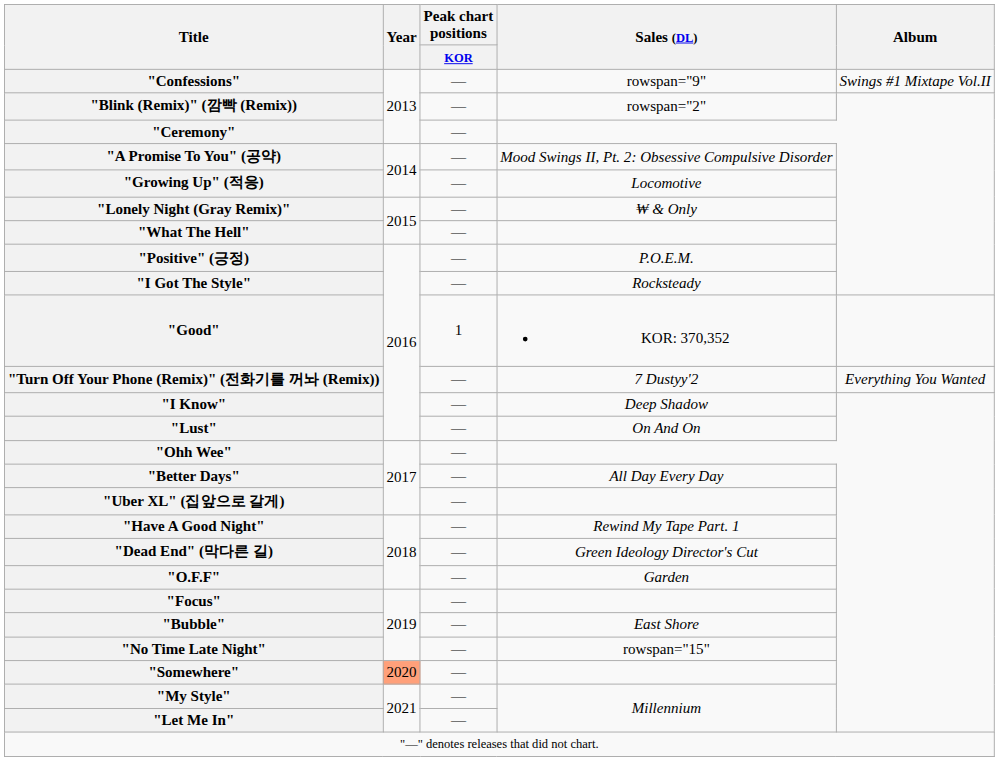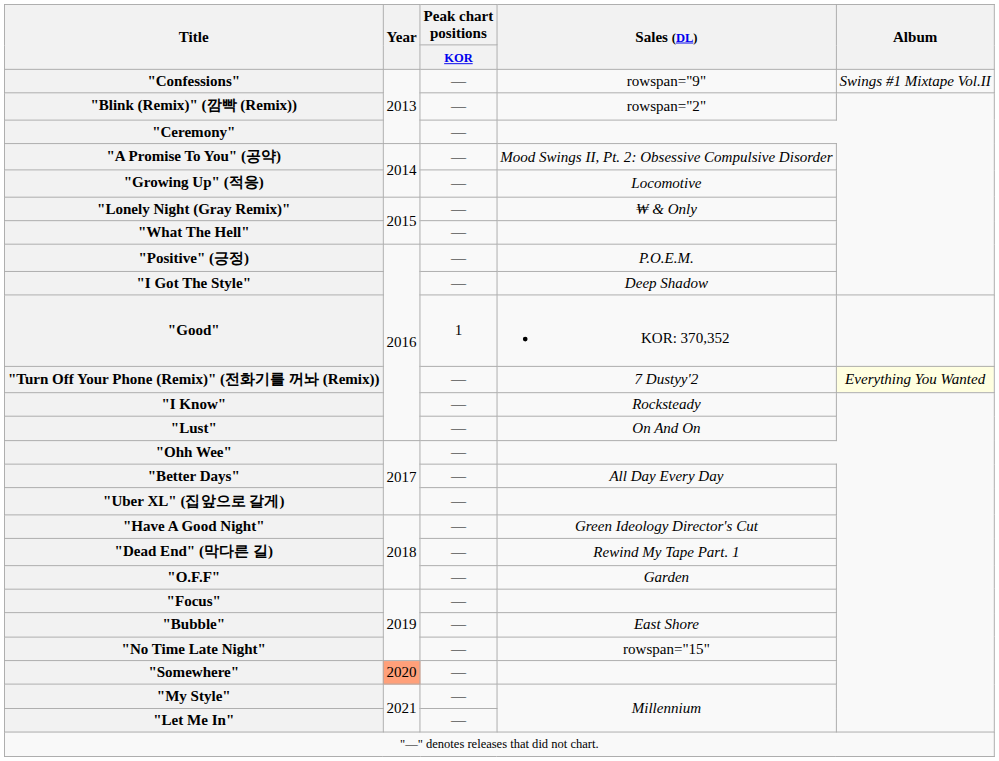(666, 283) Rocksteady -> (666, 283) Deep Shadow
(915, 379) no background -> (915, 379) lightyellow background
(666, 404) Deep Shadow -> (666, 404) Rocksteady
(666, 526) Rewind My Tape Part. 1 -> (666, 526) Green Ideology Director's Cut
(666, 551) Green Ideology Director's Cut -> (666, 551) Rewind My Tape Part. 1
